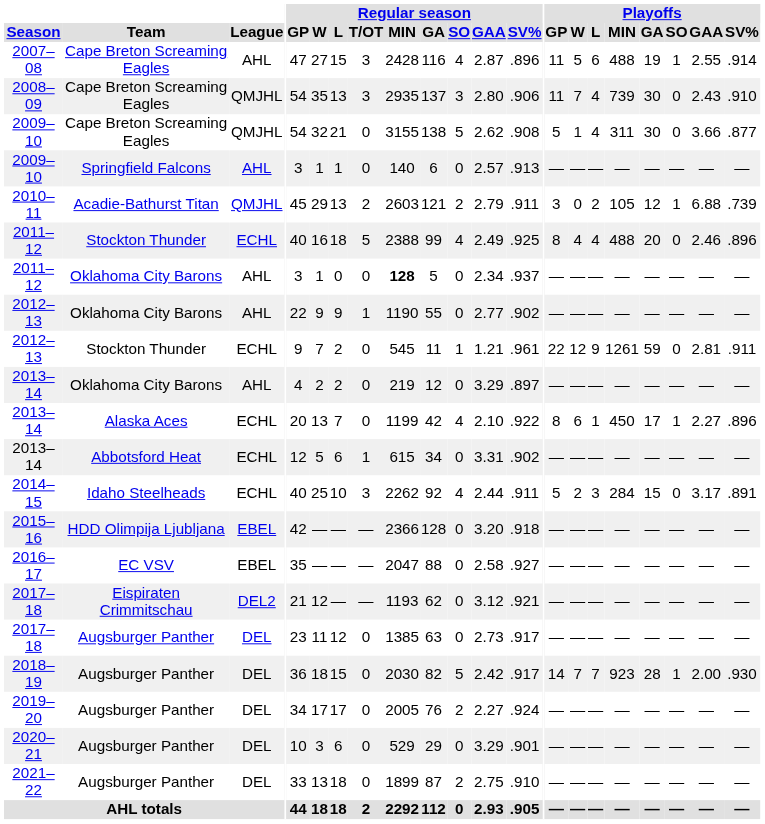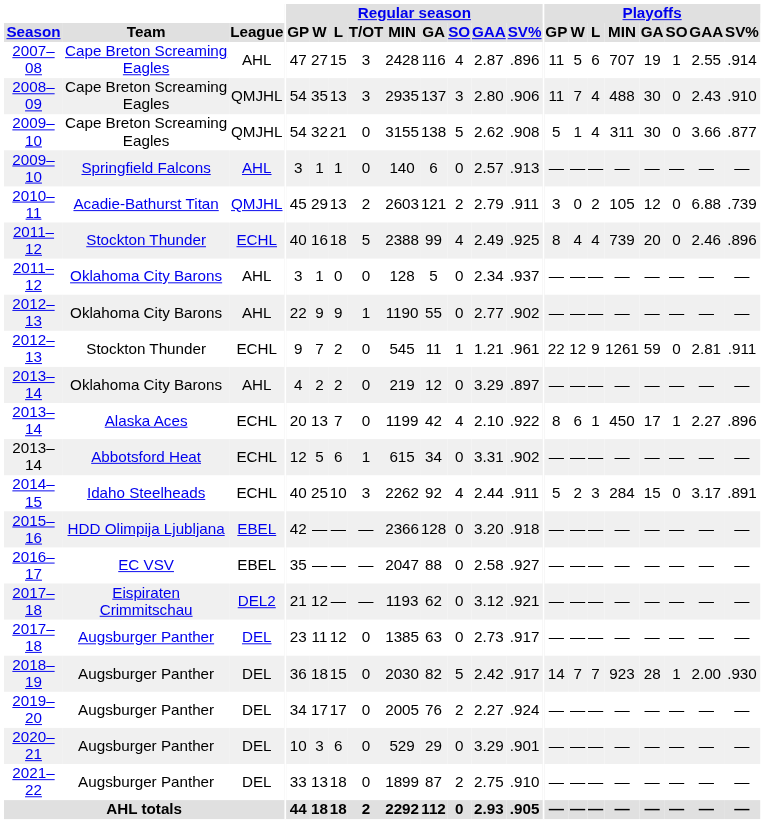(622, 60) 488 -> (622, 60) 707
(622, 96) 739 -> (622, 96) 488
(676, 204) 1 -> (676, 204) 0
(622, 240) 488 -> (622, 240) 739
(402, 276) bold -> (402, 276) normal
